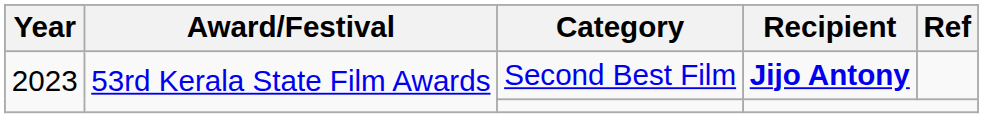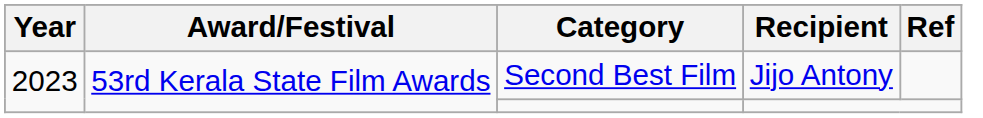(830, 74) bold -> (821, 74) normal
